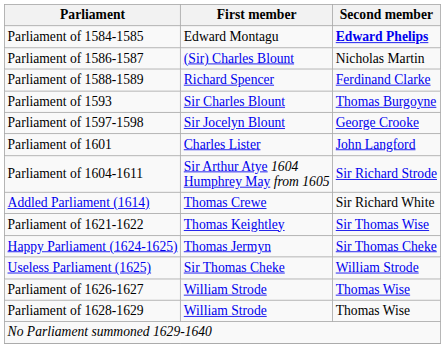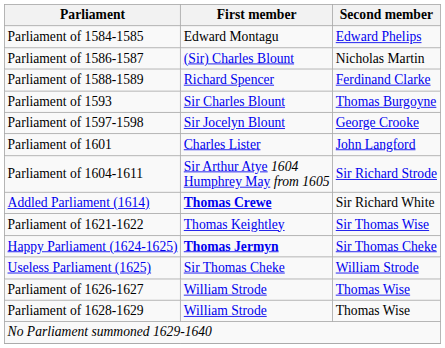(382, 36) bold -> (379, 36) normal
(225, 203) normal -> (228, 203) bold
(227, 246) normal -> (231, 246) bold
